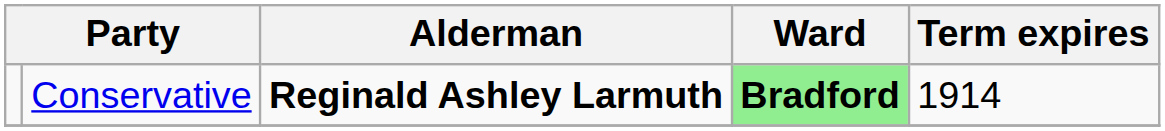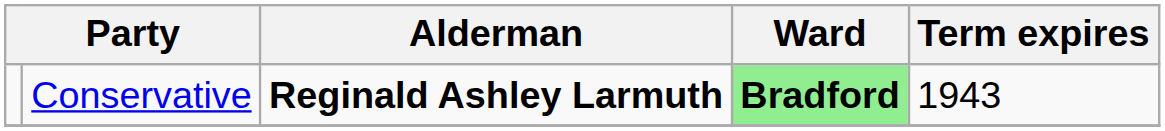(959, 94) 1914 -> (959, 94) 1943
